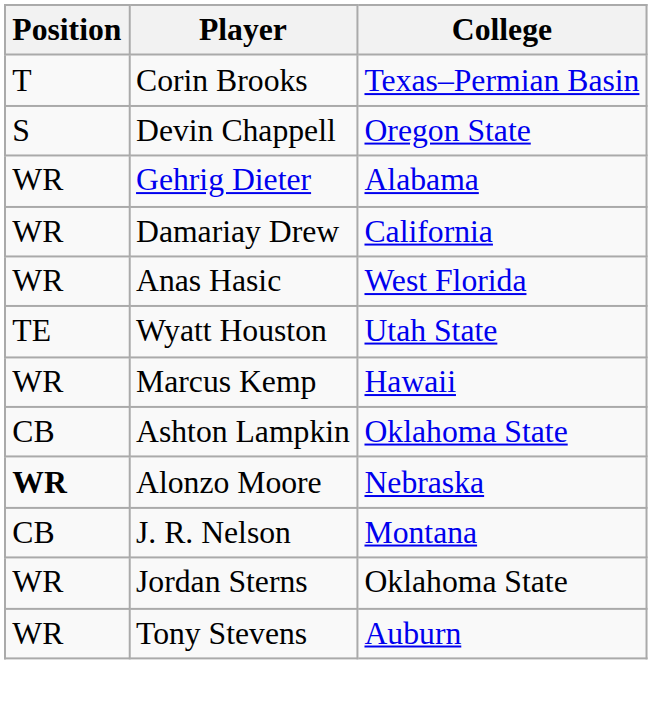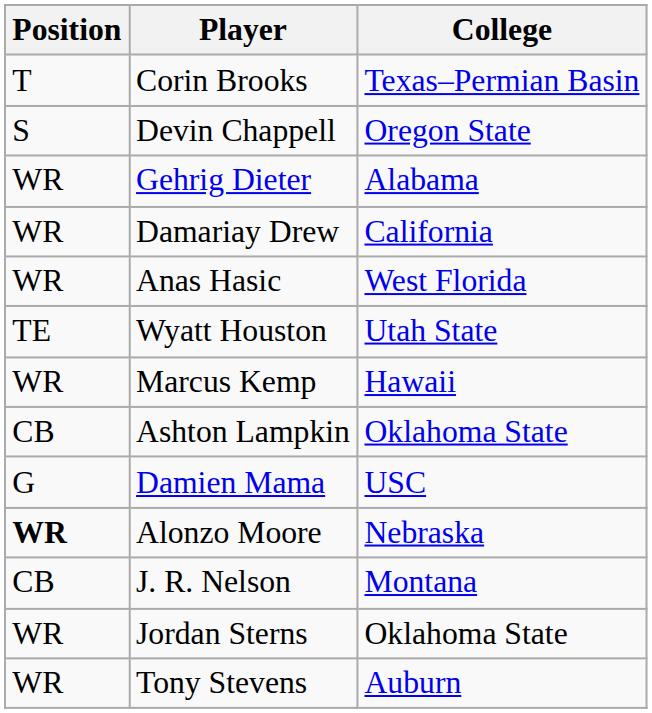+ row: (231, 481)
